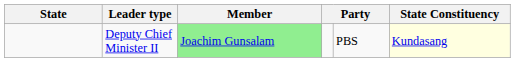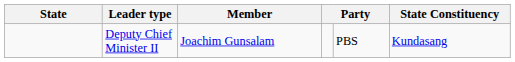(227, 40) lightgreen background -> (227, 40) no background
(420, 40) lightyellow background -> (420, 40) no background
